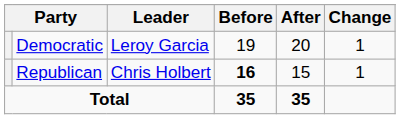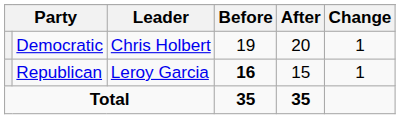(160, 45) Leroy Garcia -> (161, 45) Chris Holbert
(161, 72) Chris Holbert -> (160, 72) Leroy Garcia
